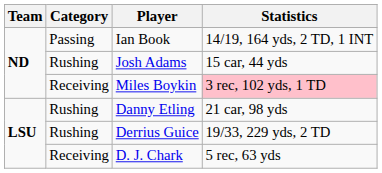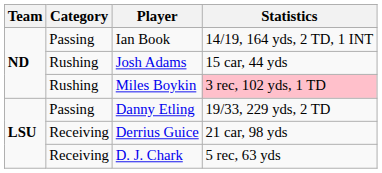(79, 86) Receiving -> (74, 86) Rushing
(74, 109) Rushing -> (72, 109) Passing
(246, 109) 21 car, 98 yds -> (268, 109) 19/33, 229 yds, 2 TD
(74, 132) Rushing -> (79, 132) Receiving
(268, 132) 19/33, 229 yds, 2 TD -> (246, 132) 21 car, 98 yds
